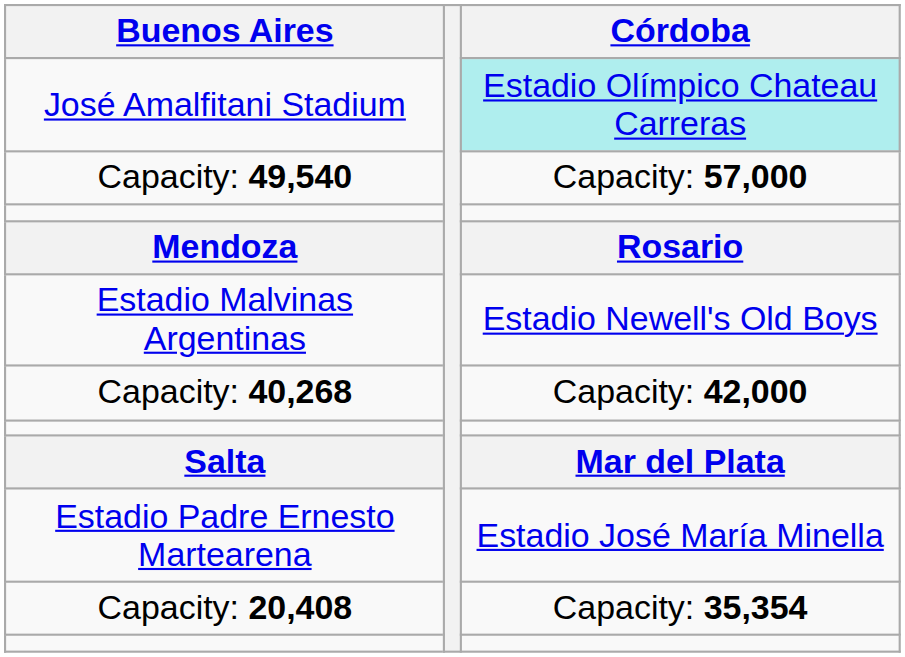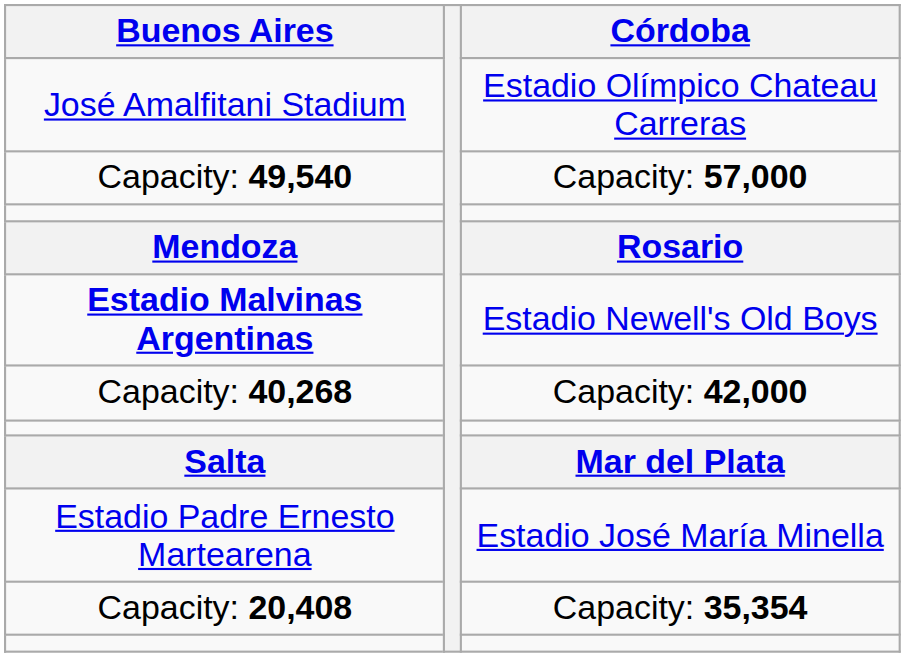(680, 104) paleturquoise background -> (680, 104) no background
(225, 319) normal -> (225, 319) bold
